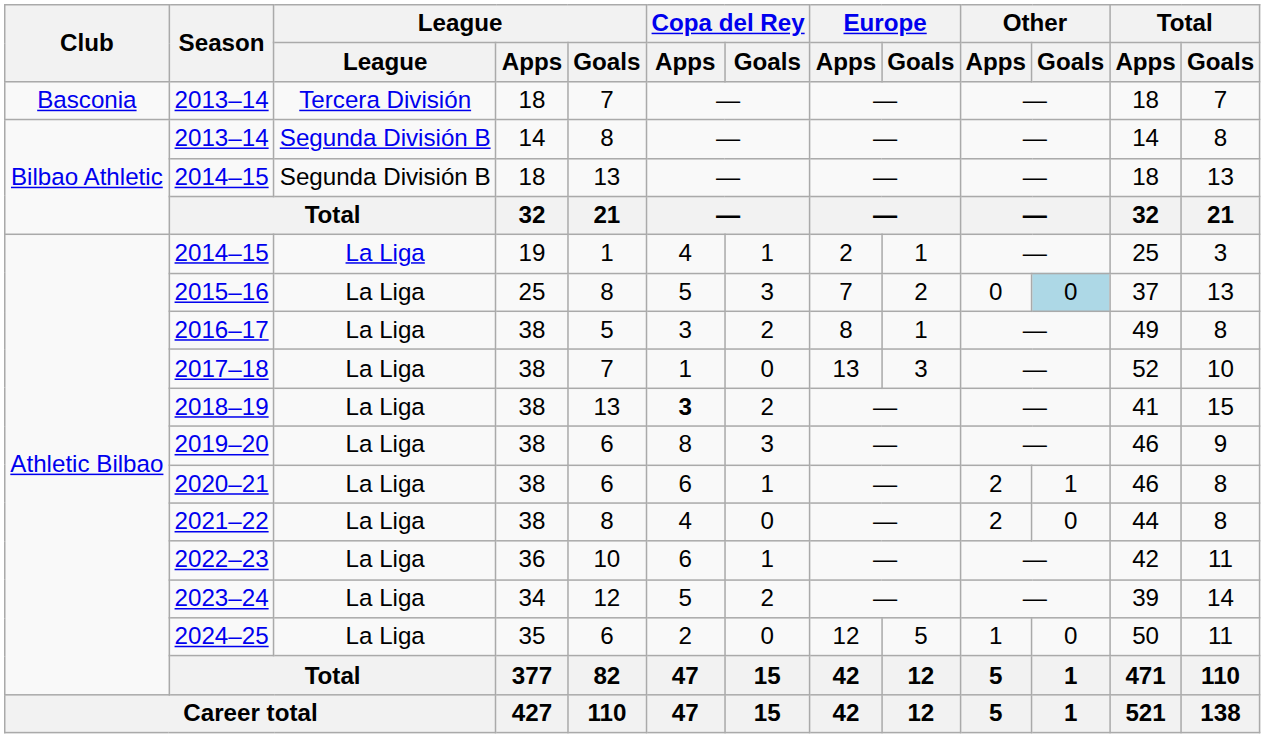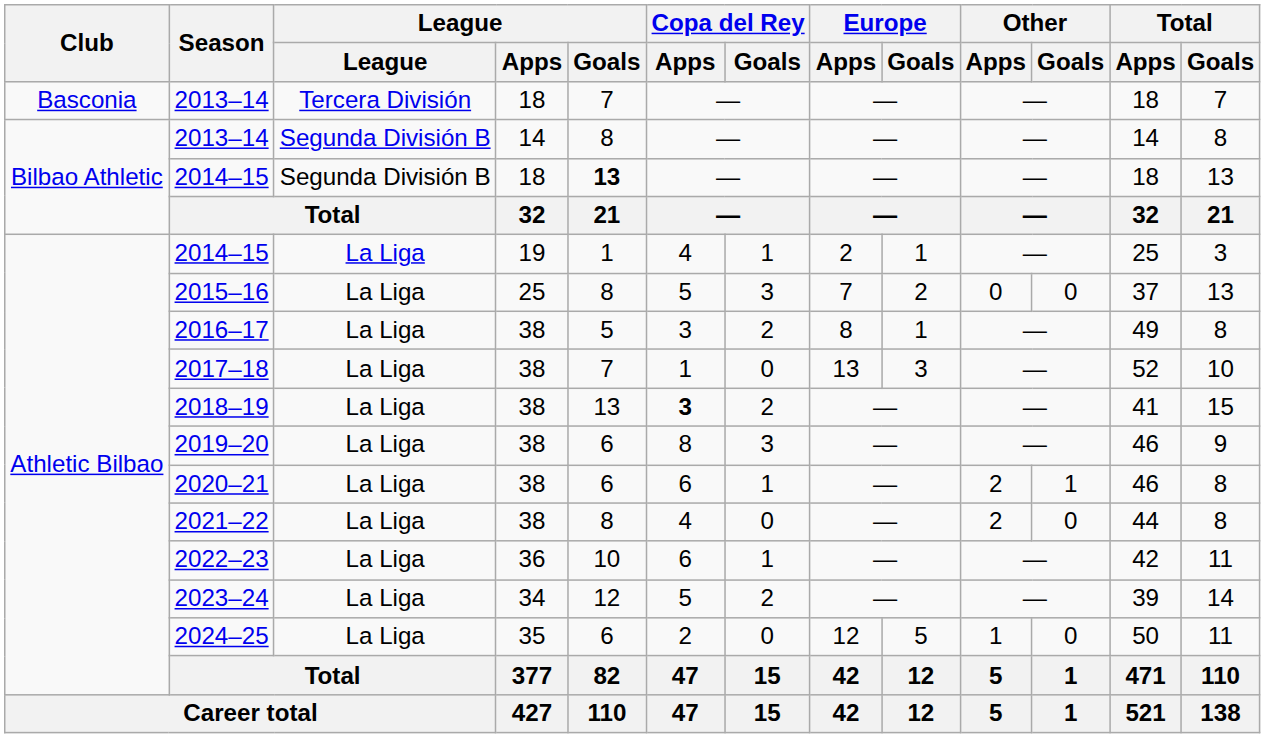(607, 176) normal -> (607, 176) bold
(1071, 291) lightblue background -> (1071, 291) no background
